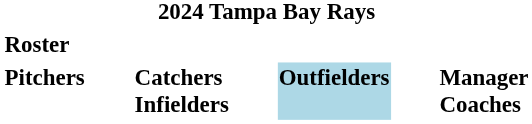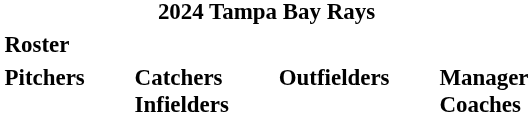(334, 77) lightblue background -> (334, 77) no background
